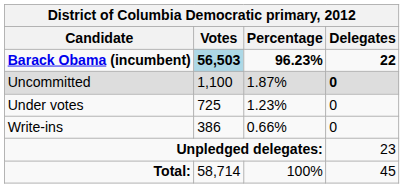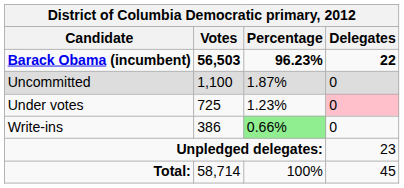(219, 60) lightblue background -> (219, 60) no background
(333, 82) bold -> (333, 82) normal
(333, 104) no background -> (333, 104) pink background
(267, 127) no background -> (267, 127) lightgreen background
